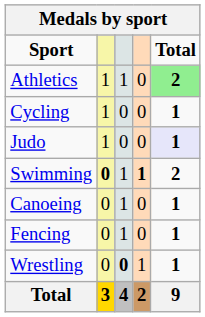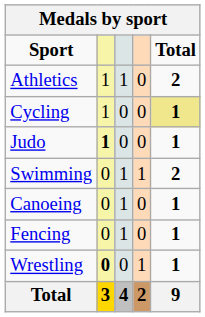(176, 80) lightgreen background -> (176, 80) no background
(176, 111) no background -> (176, 111) khaki background
(106, 142) normal -> (106, 142) bold
(176, 142) lavender background -> (176, 142) no background
(106, 173) bold -> (106, 173) normal
(142, 173) bold -> (142, 173) normal
(106, 265) normal -> (106, 265) bold
(124, 265) bold -> (124, 265) normal
